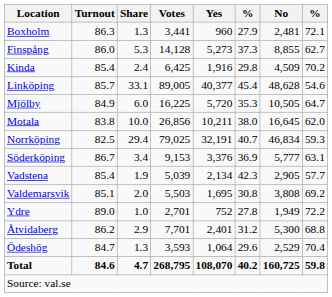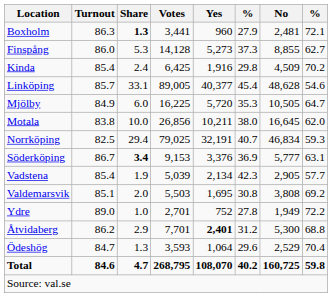(141, 31) normal -> (141, 31) bold
(141, 157) normal -> (141, 157) bold
(220, 229) normal -> (220, 229) bold
